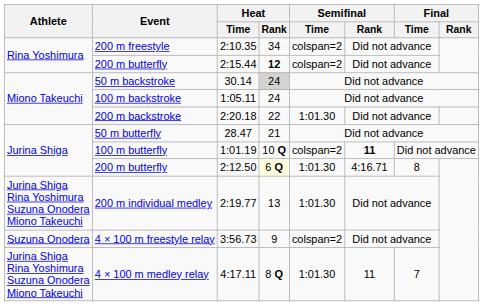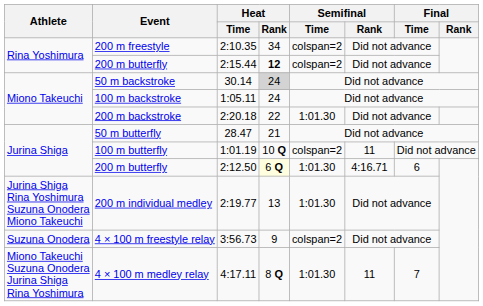(369, 151) bold -> (369, 151) normal
(417, 168) 8 -> (417, 168) 6
(48, 275) Jurina Shiga Rina Yoshimura Suzuna Onodera Miono Takeuchi -> (48, 275) Miono Takeuchi Suzuna Onodera Jurina Shiga Rina Yoshimura
